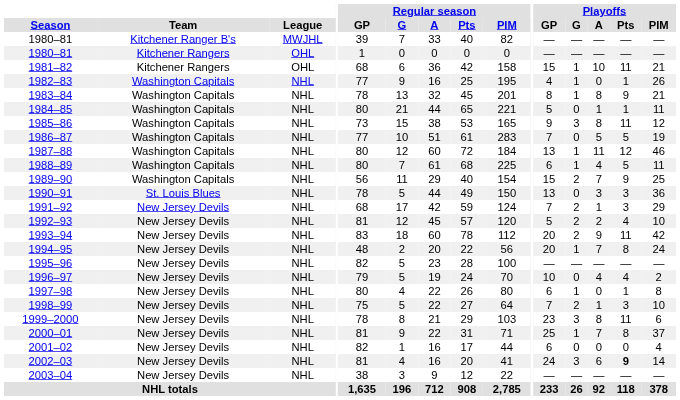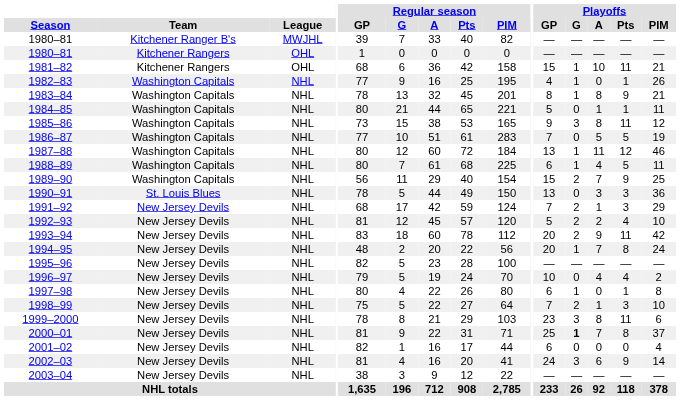(576, 333) normal -> (576, 333) bold
(626, 361) bold -> (626, 361) normal
